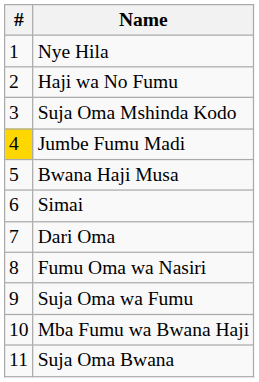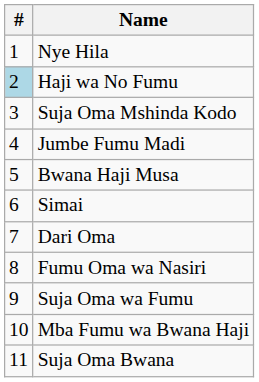(14, 81) no background -> (14, 81) lightblue background
(14, 143) gold background -> (14, 143) no background
